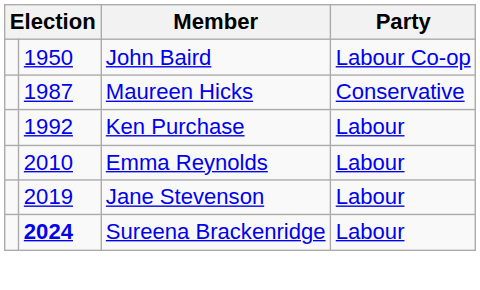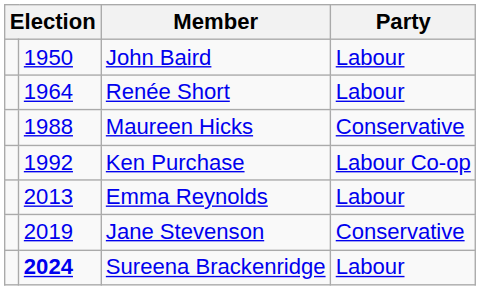(403, 57) Labour Co-op -> (370, 57) Labour
+ row: (168, 92)
(48, 92) 1987 -> (48, 127) 1988
(370, 127) Labour -> (403, 162) Labour Co-op
(48, 162) 2010 -> (48, 197) 2013
(370, 197) Labour -> (400, 232) Conservative
